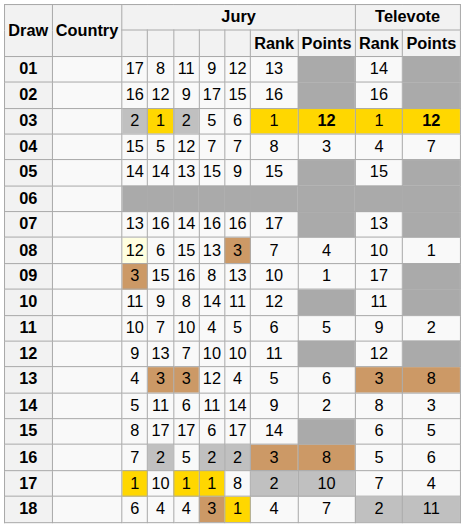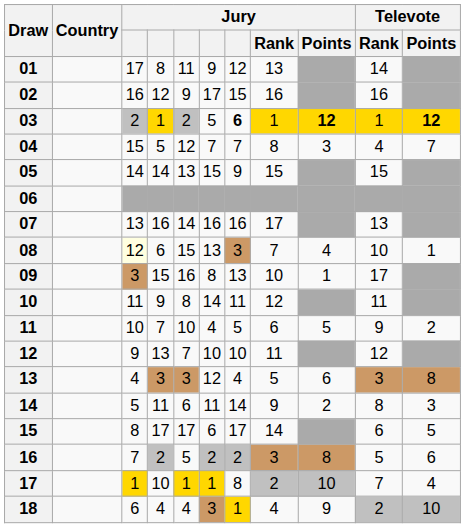(238, 120) normal -> (238, 120) bold
(327, 509) 7 -> (327, 509) 9
(431, 509) 11 -> (431, 509) 10
